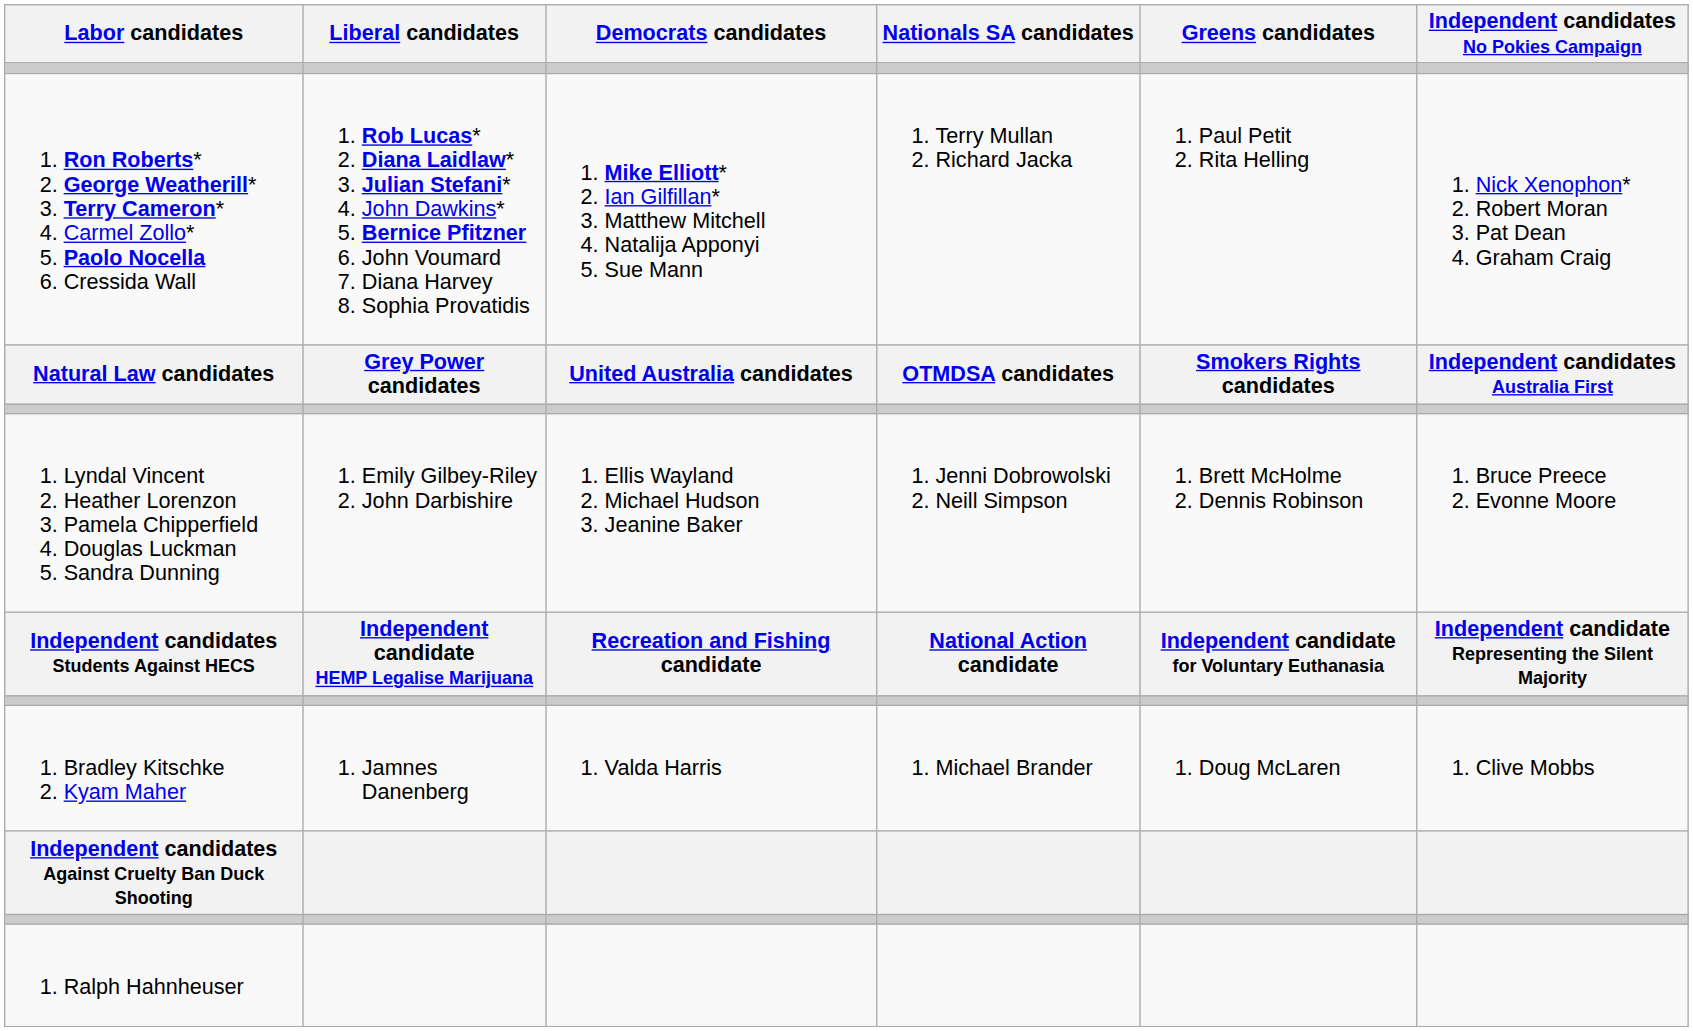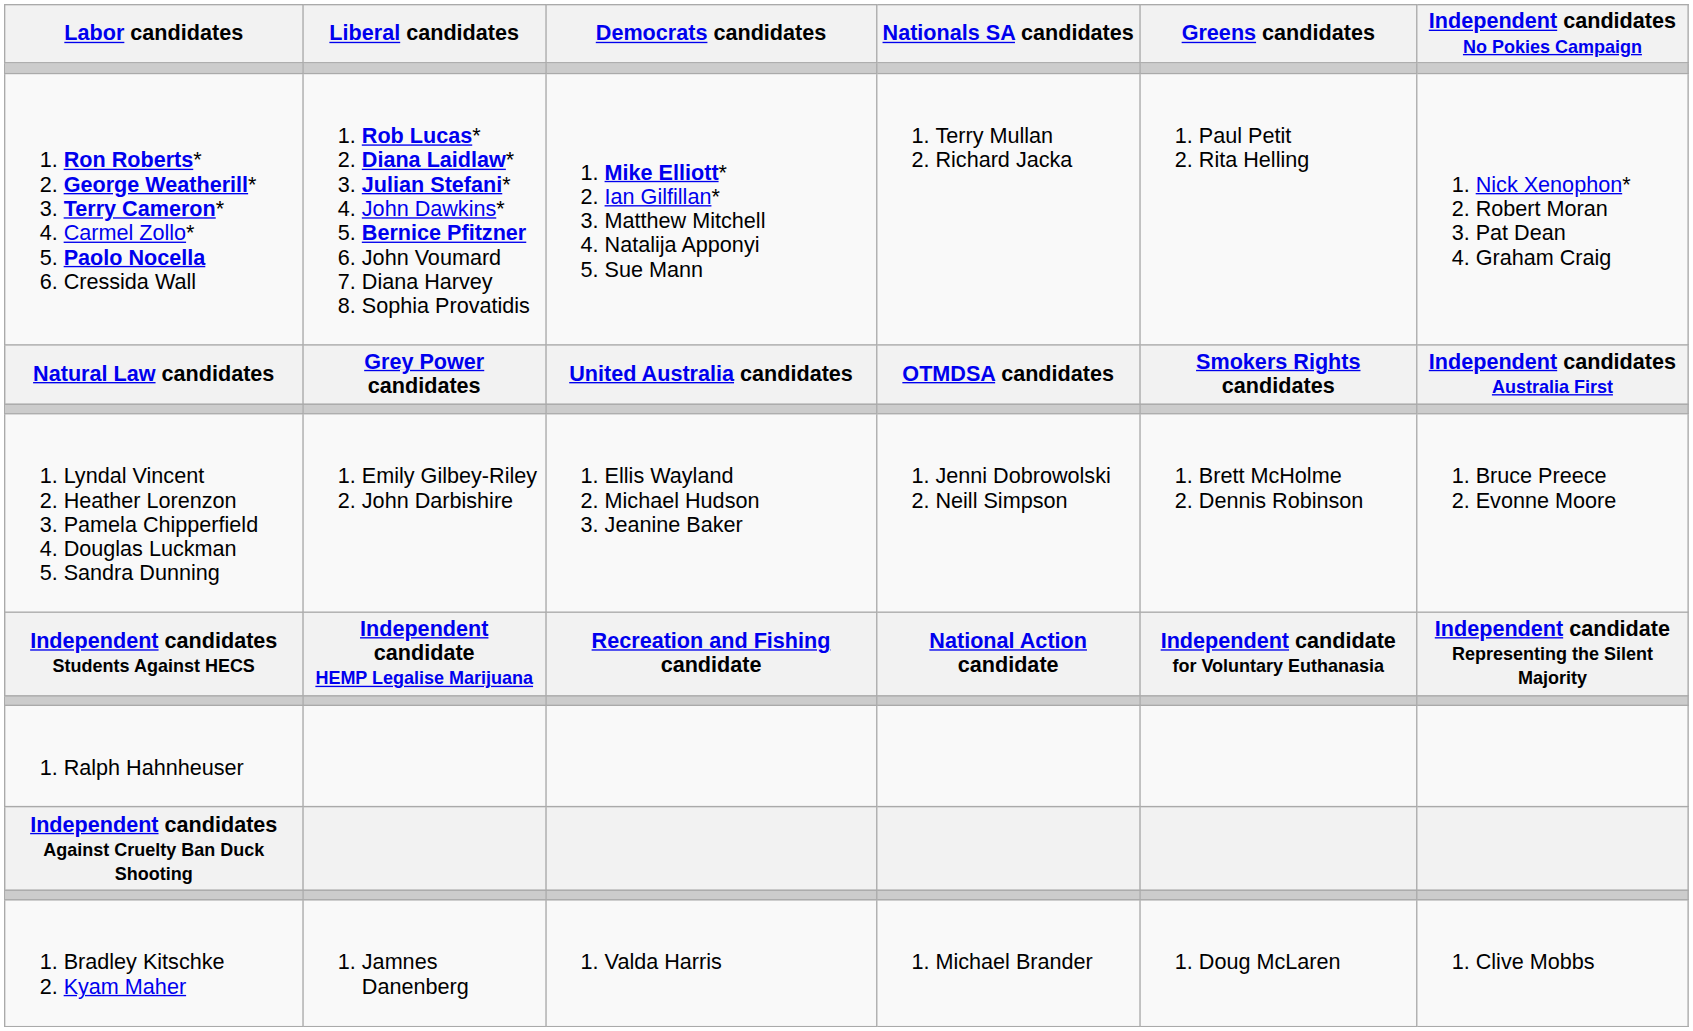rows swapped: (154, 781) <-> (154, 987)
